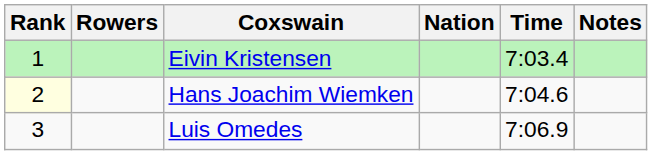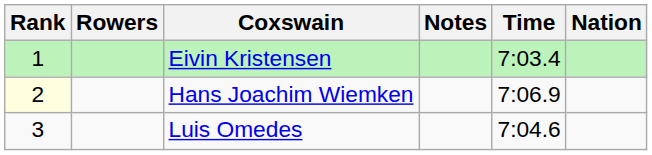columns swapped: (459, 22) <-> (610, 22)
(537, 94) 7:04.6 -> (529, 94) 7:06.9
(537, 130) 7:06.9 -> (529, 130) 7:04.6
